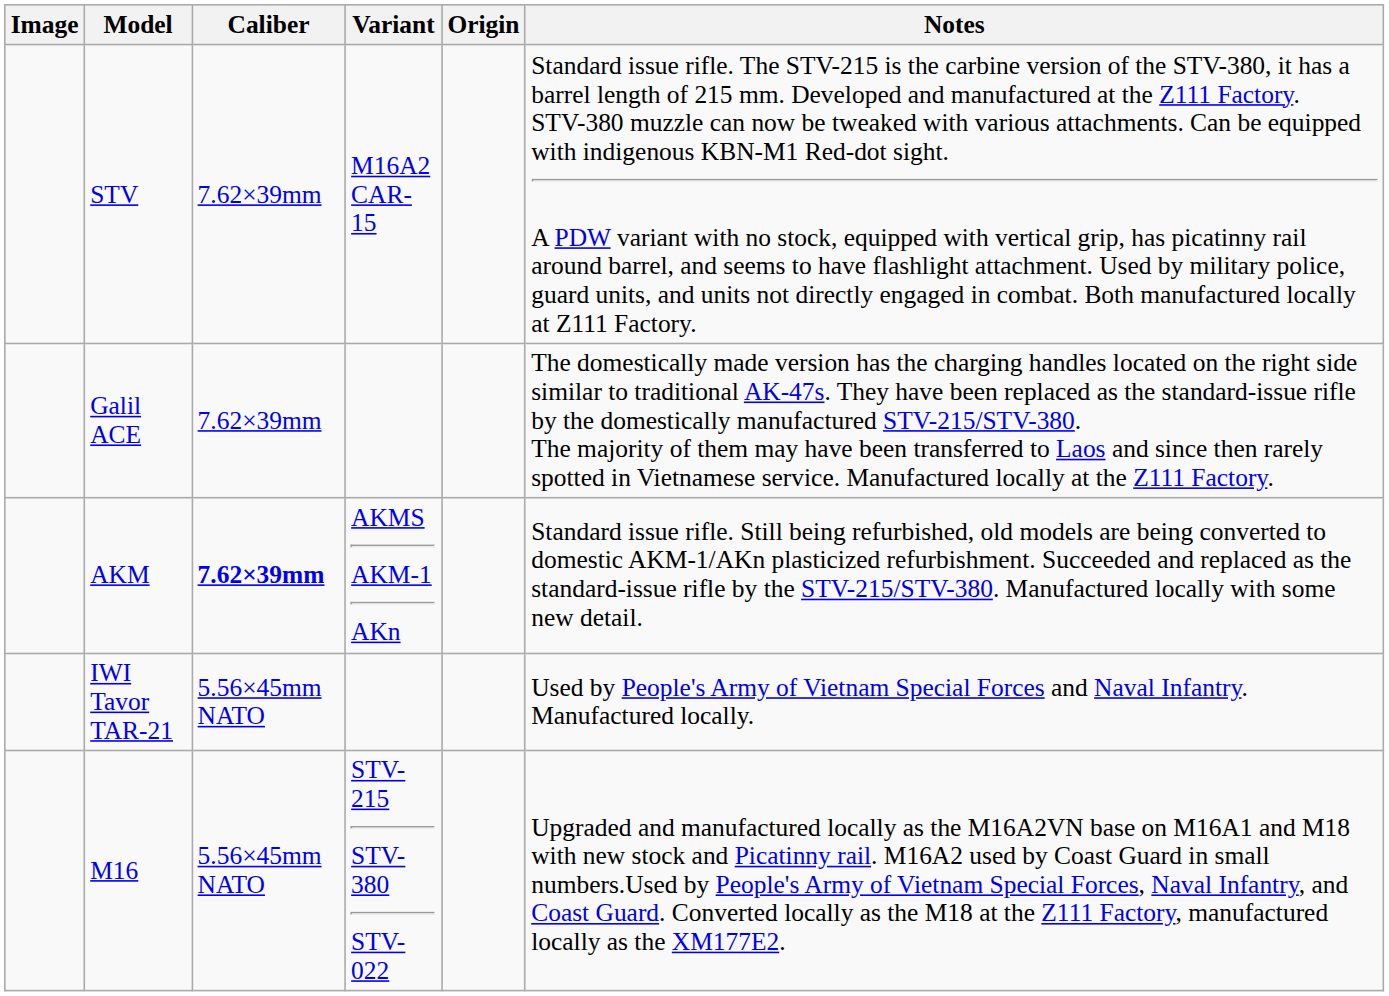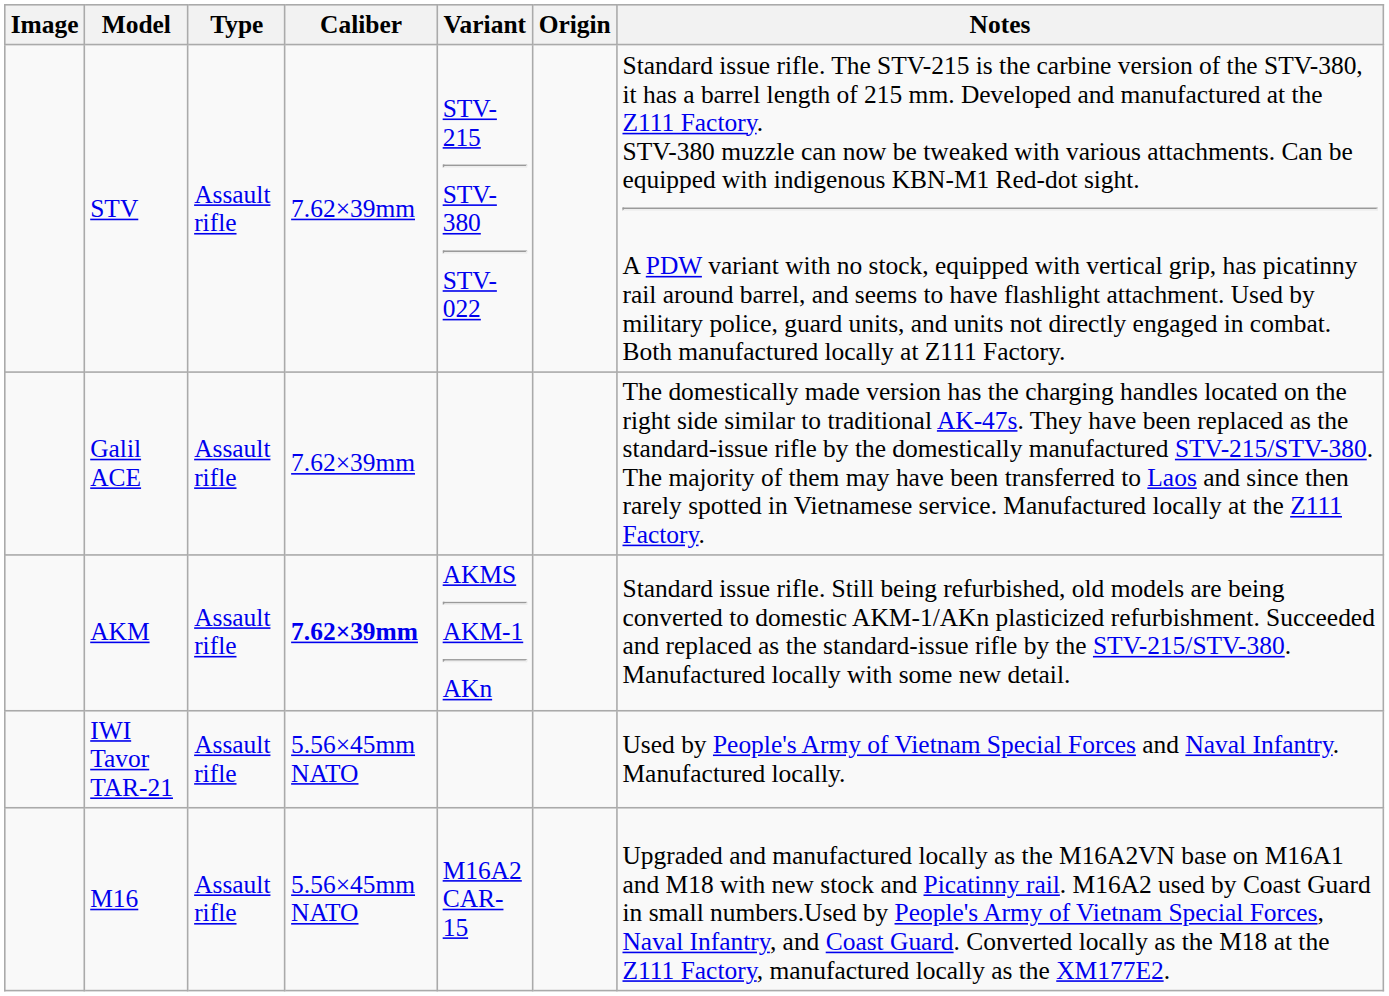+ column: (237, 24)
(391, 193) M16A2 CAR-15 -> (485, 208) STV-215 STV-380 STV-022
(393, 870) STV-215 STV-380 STV-022 -> (482, 898) M16A2 CAR-15
